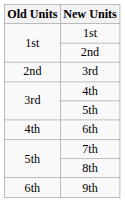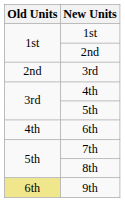(32, 187) no background -> (32, 187) khaki background
